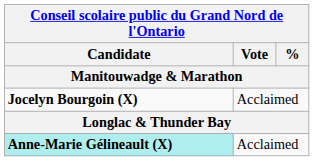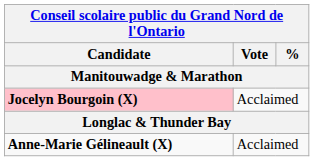(73, 99) no background -> (73, 99) pink background
(90, 144) paleturquoise background -> (90, 144) no background
